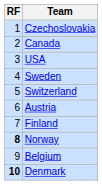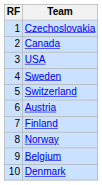(17, 140) bold -> (17, 140) normal
(14, 172) bold -> (14, 172) normal
